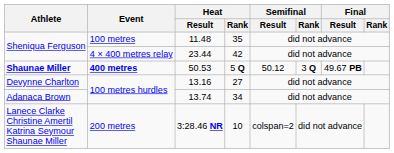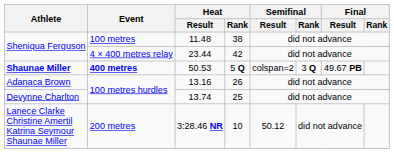(238, 40) 35 -> (238, 40) 38
(273, 68) 50.12 -> (273, 68) colspan=2
(43, 83) Devynne Charlton -> (38, 83) Adanaca Brown
(238, 83) 27 -> (238, 83) 26
(38, 97) Adanaca Brown -> (43, 97) Devynne Charlton
(238, 97) 34 -> (238, 97) 25
(273, 127) colspan=2 -> (273, 127) 50.12
